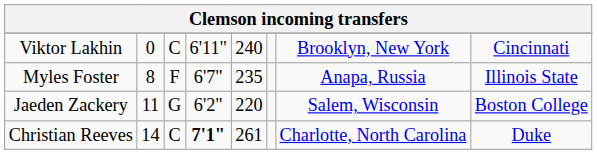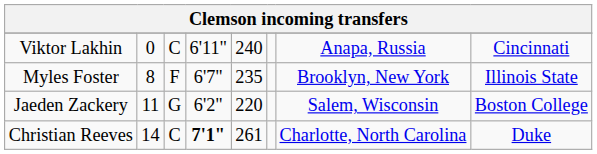(373, 47) Brooklyn, New York -> (373, 47) Anapa, Russia
(373, 76) Anapa, Russia -> (373, 76) Brooklyn, New York
